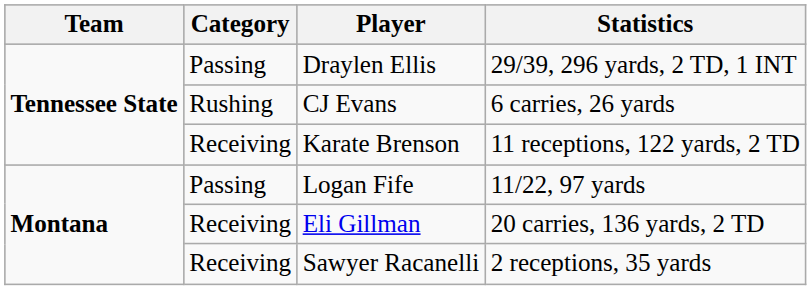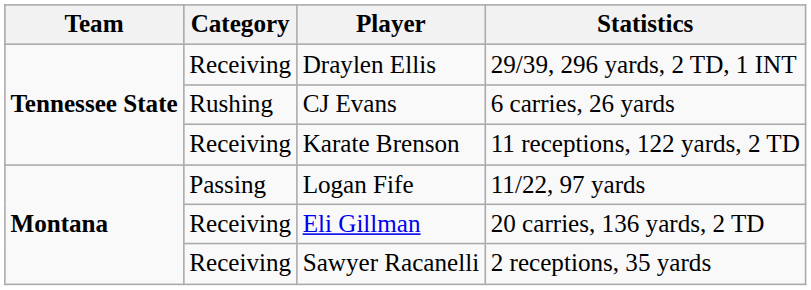(228, 64) Passing -> (240, 64) Receiving
